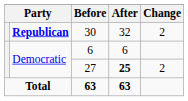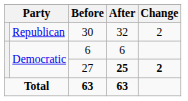(40, 31) bold -> (39, 31) normal
(162, 68) normal -> (159, 68) bold
